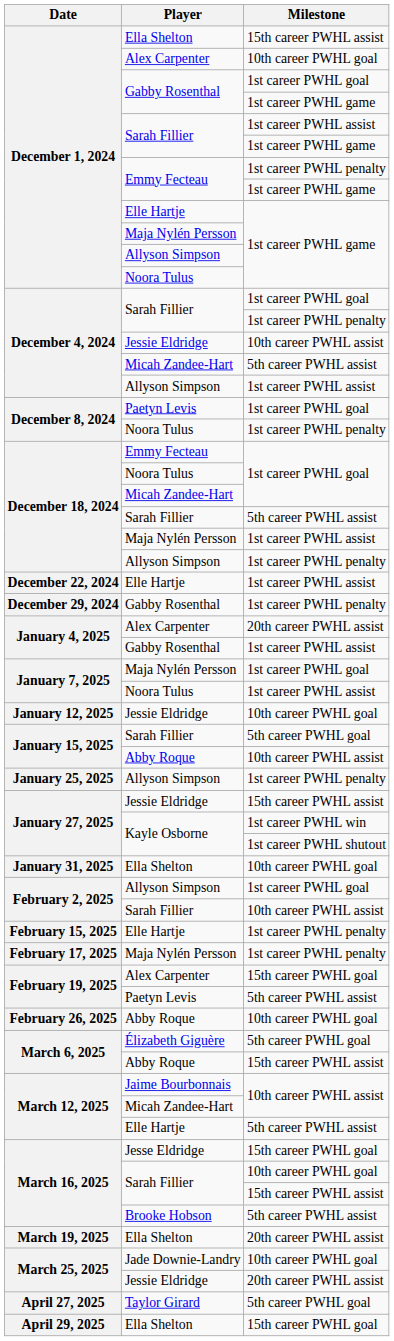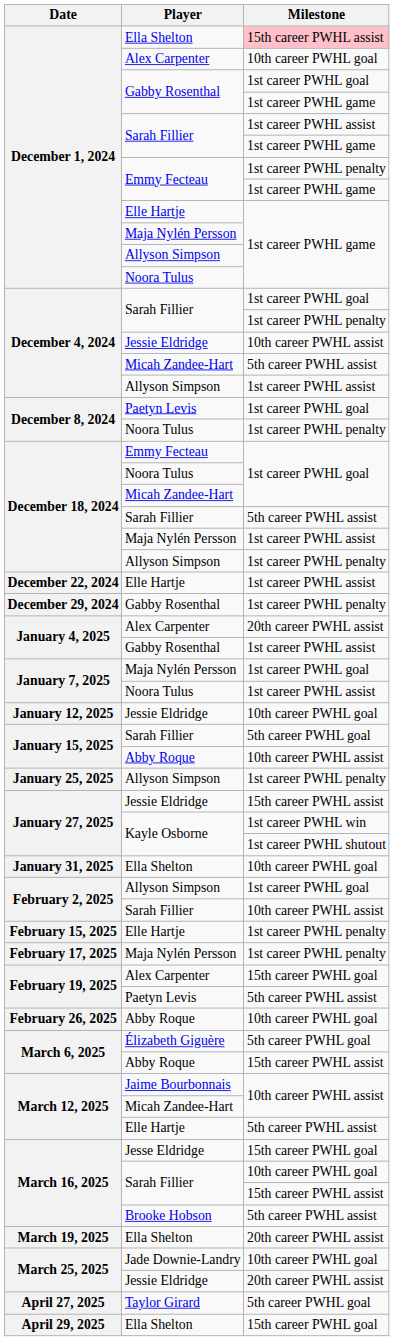(315, 37) no background -> (315, 37) pink background
